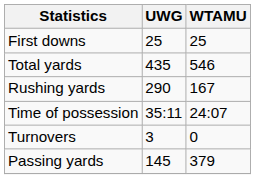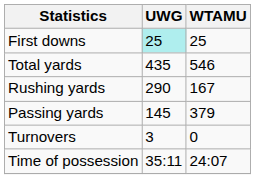(154, 40) no background -> (154, 40) paleturquoise background
rows swapped: (56, 161) <-> (73, 112)
